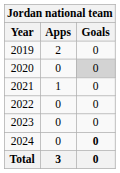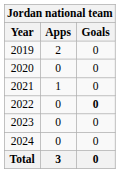(96, 68) lightgrey background -> (96, 68) no background
(96, 104) normal -> (96, 104) bold
(96, 141) bold -> (96, 141) normal
